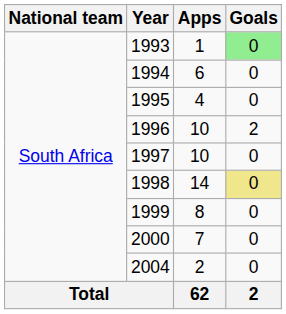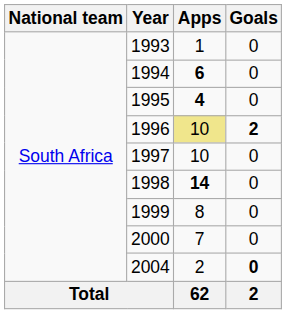(254, 45) lightgreen background -> (254, 45) no background
(200, 73) normal -> (200, 73) bold
(200, 101) normal -> (200, 101) bold
(200, 128) no background -> (200, 128) khaki background
(254, 128) normal -> (254, 128) bold
(200, 184) normal -> (200, 184) bold
(254, 184) khaki background -> (254, 184) no background
(254, 267) normal -> (254, 267) bold
